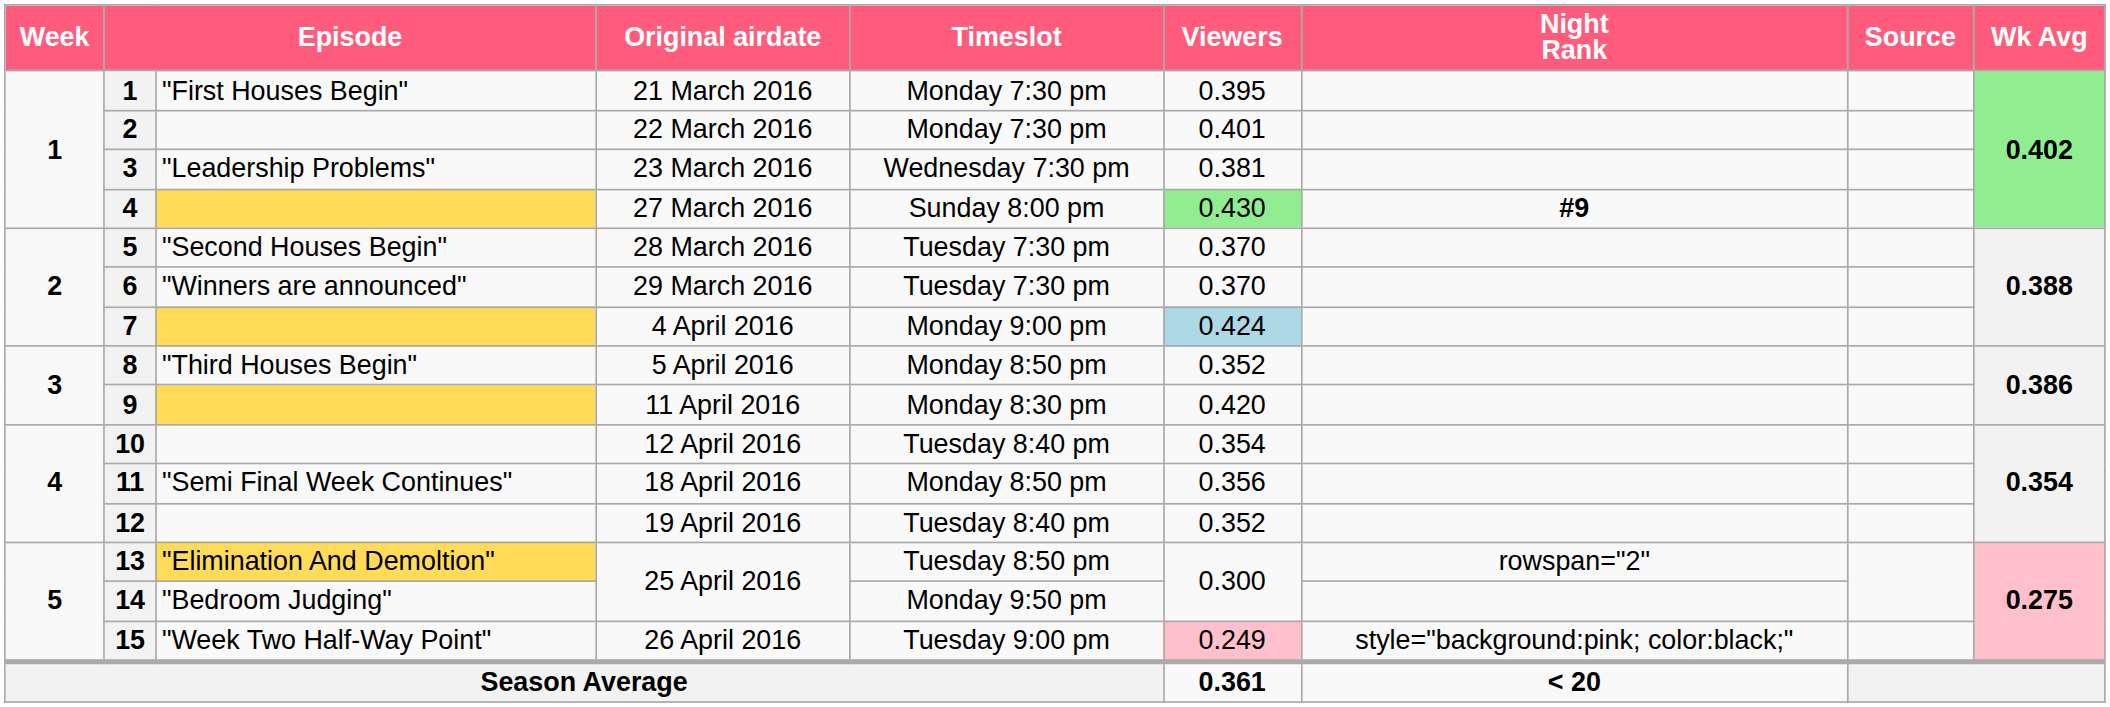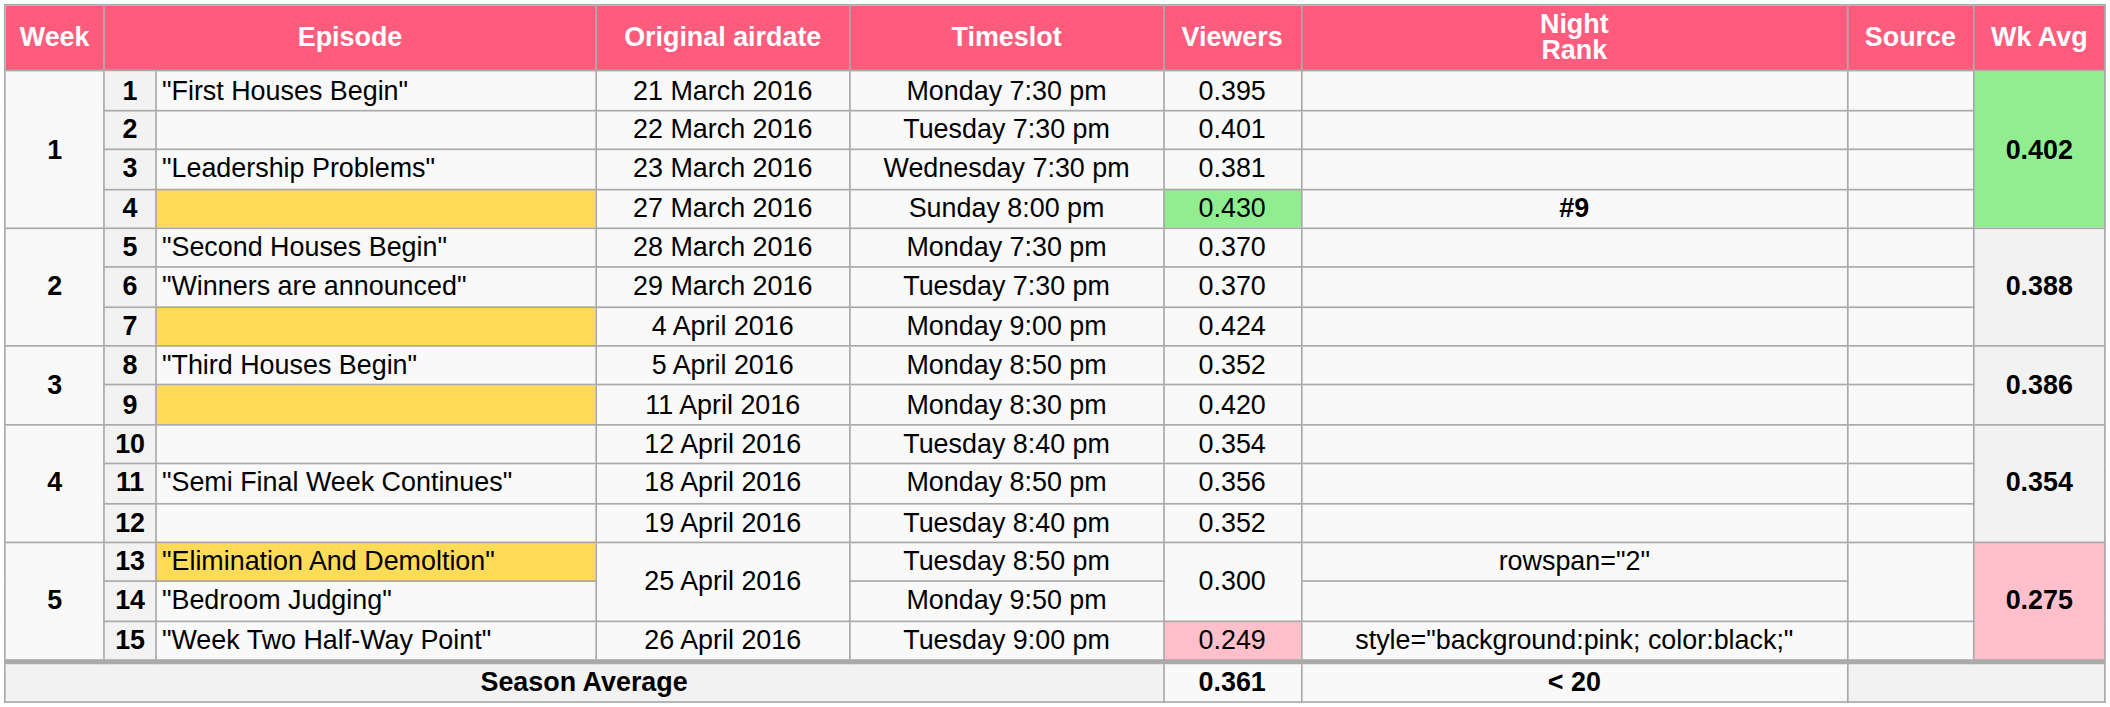(1007, 129) Monday 7:30 pm -> (1007, 129) Tuesday 7:30 pm
(1007, 247) Tuesday 7:30 pm -> (1007, 247) Monday 7:30 pm
(1232, 325) lightblue background -> (1232, 325) no background
